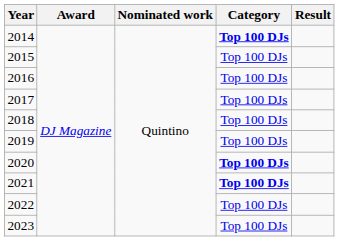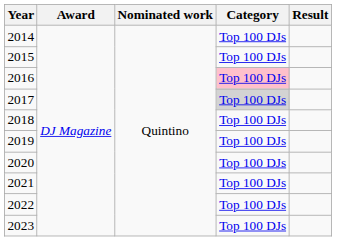(254, 36) bold -> (253, 36) normal
(254, 78) no background -> (253, 78) pink background
(254, 99) no background -> (253, 99) lightgrey background
(254, 162) bold -> (253, 162) normal
(254, 183) bold -> (253, 183) normal
